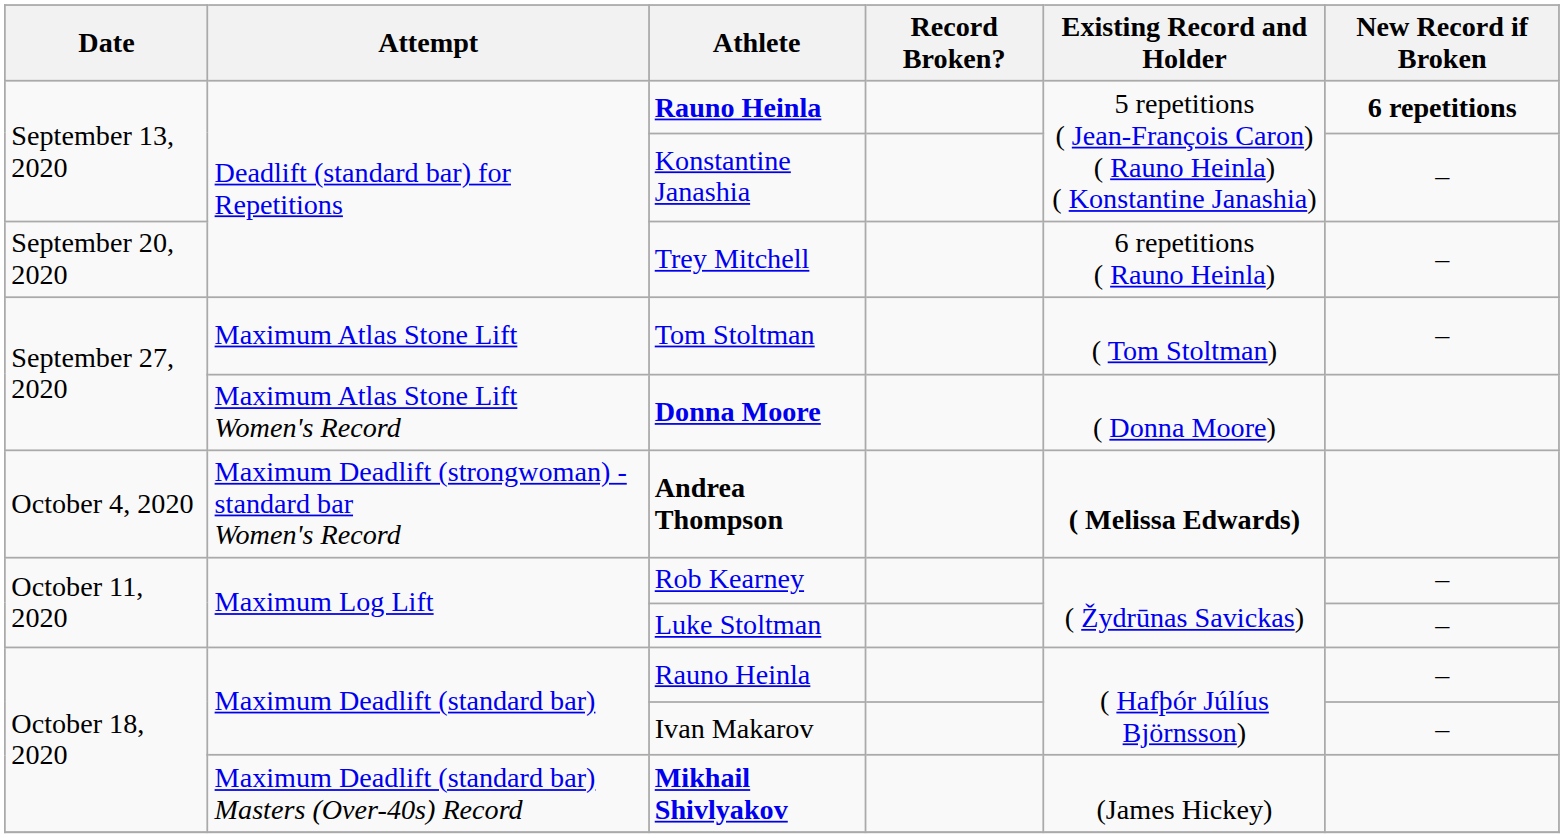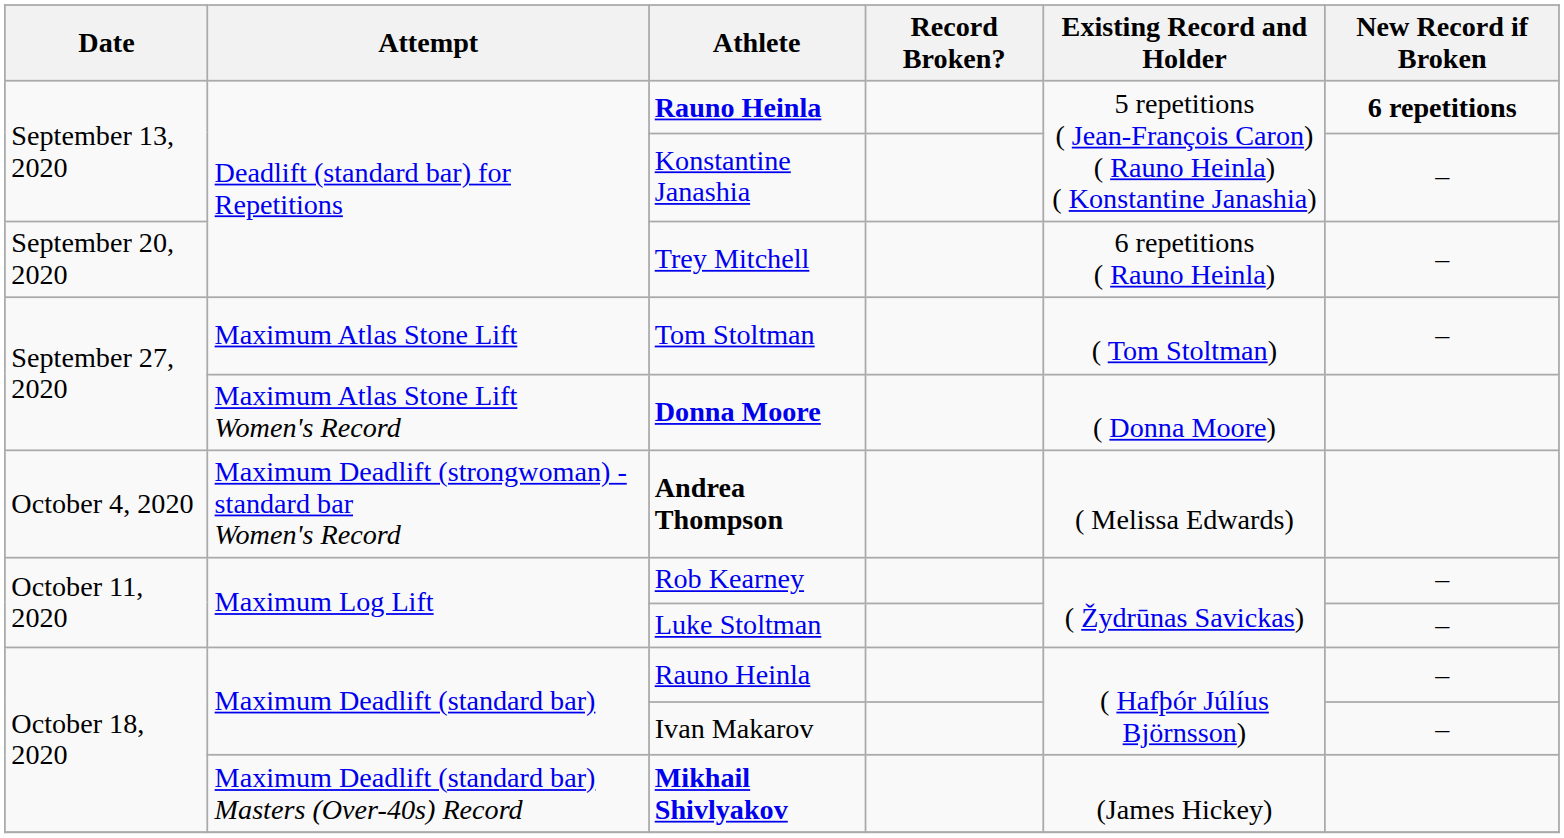(1184, 519) bold -> (1184, 519) normal
